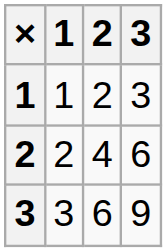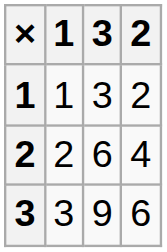columns swapped: (102, 34) <-> (141, 34)
